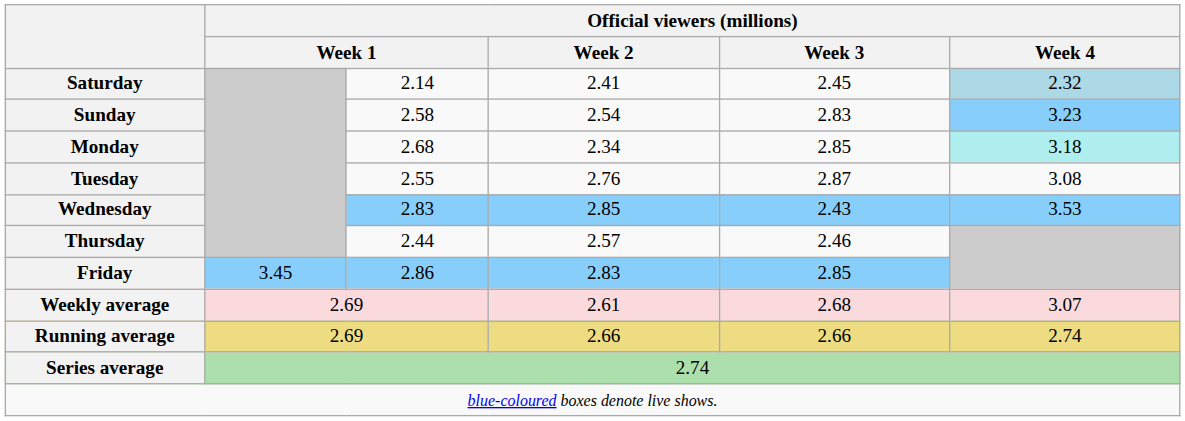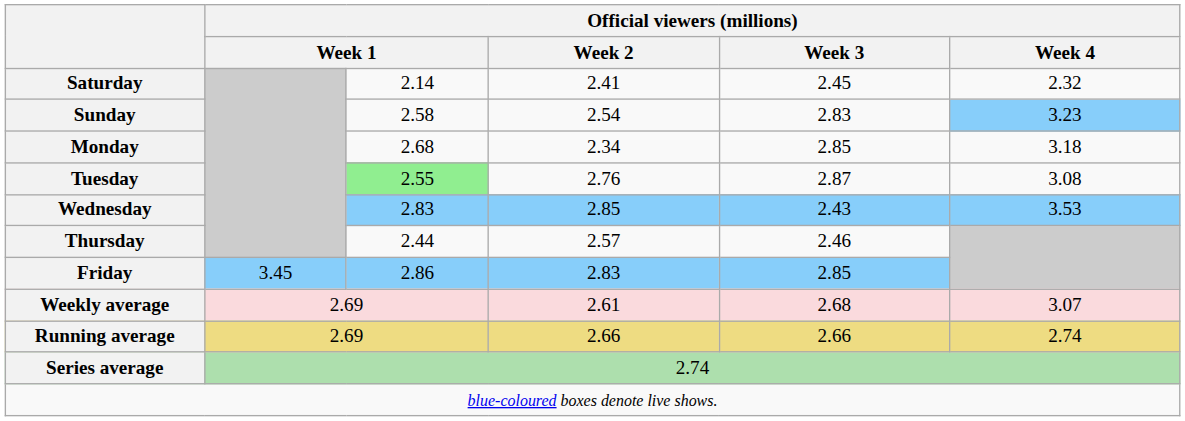(1065, 83) lightblue background -> (1065, 83) no background
(1065, 147) paleturquoise background -> (1065, 147) no background
(417, 178) no background -> (417, 178) lightgreen background
